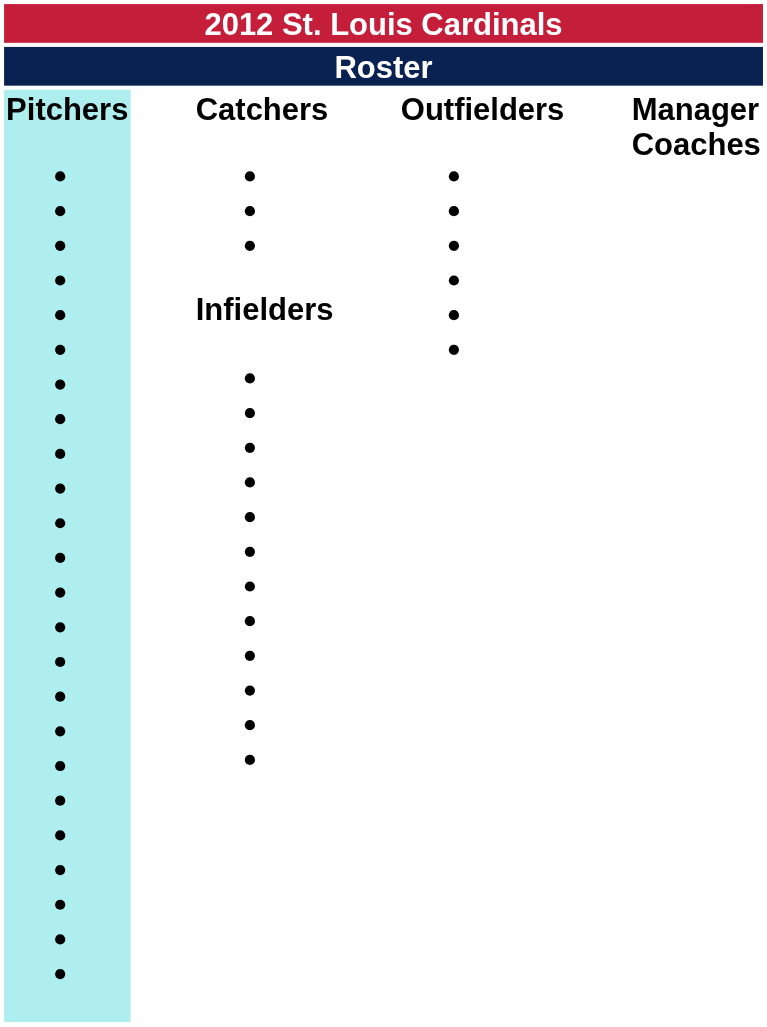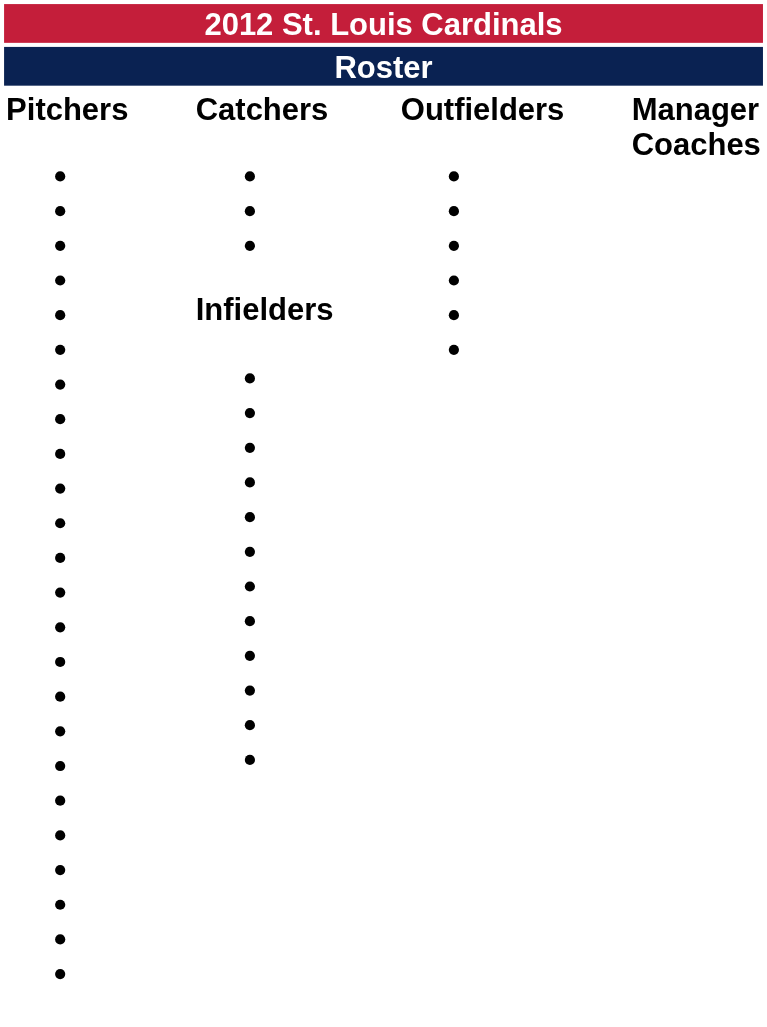(67, 541) paleturquoise background -> (67, 541) no background
